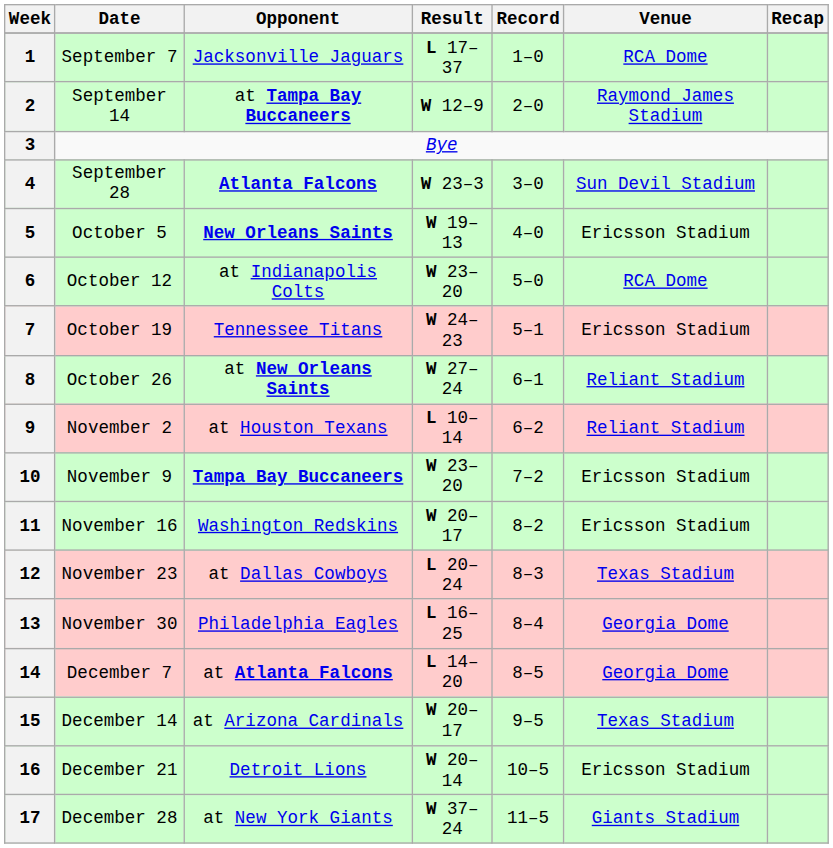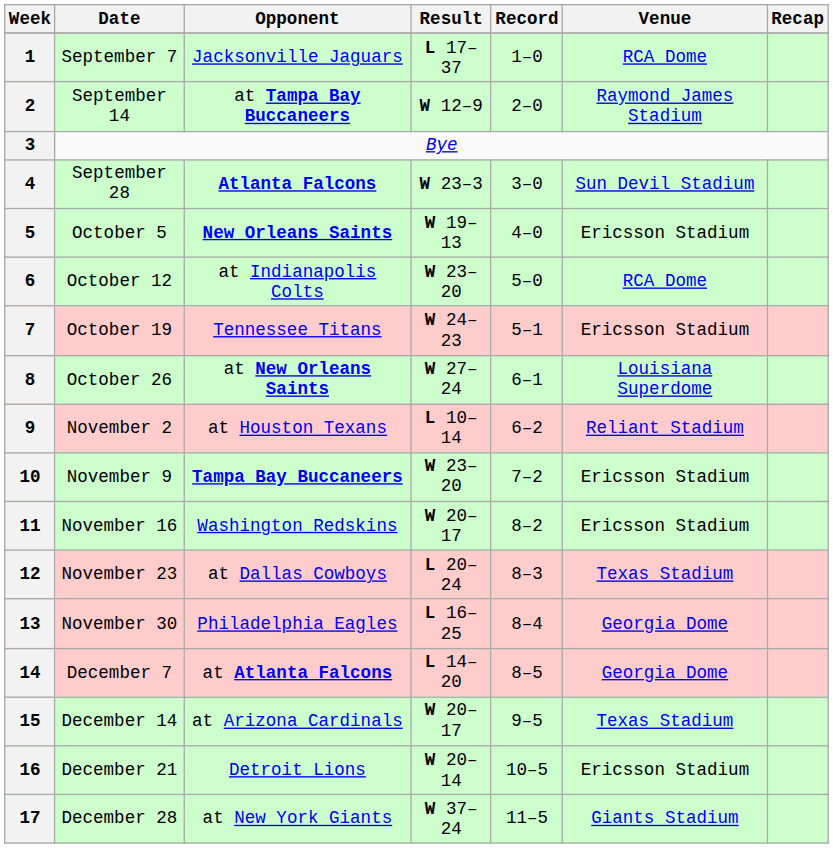(665, 379) Reliant Stadium -> (665, 379) Louisiana Superdome
